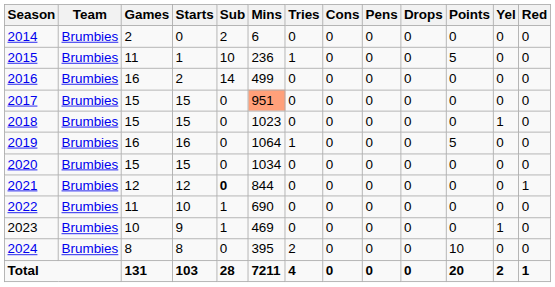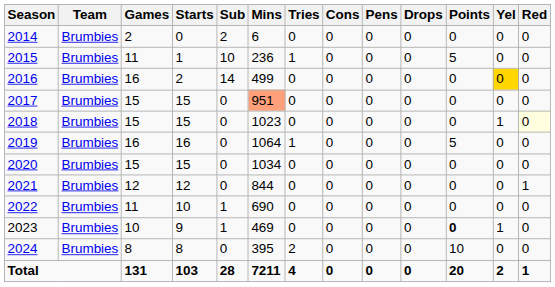(500, 79) no background -> (500, 79) gold background
(526, 121) no background -> (526, 121) lightyellow background
(224, 185) bold -> (224, 185) normal
(453, 228) normal -> (453, 228) bold
